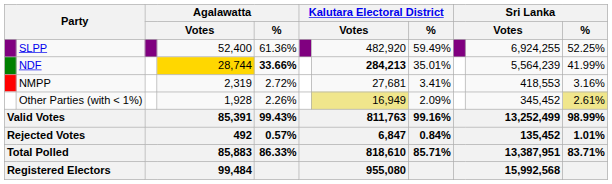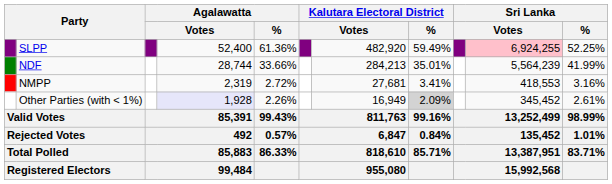(536, 48) no background -> (536, 48) pink background
(235, 65) gold background -> (235, 65) no background
(278, 65) bold -> (278, 65) normal
(386, 65) bold -> (386, 65) normal
(238, 100) no background -> (238, 100) lavender background
(389, 100) khaki background -> (389, 100) no background
(435, 100) no background -> (435, 100) lightgrey background
(589, 100) khaki background -> (589, 100) no background
